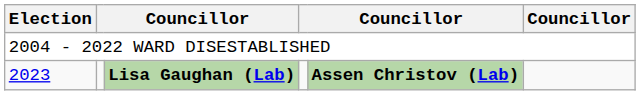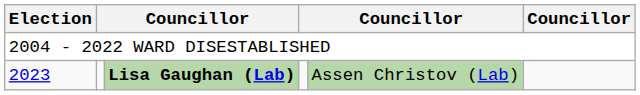(415, 75) bold -> (415, 75) normal
